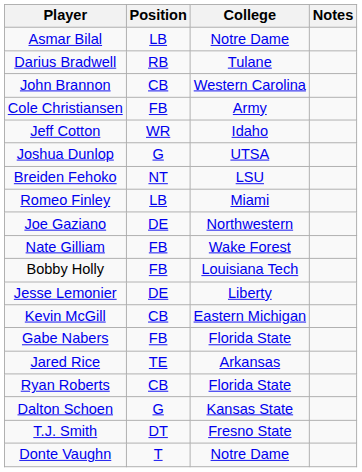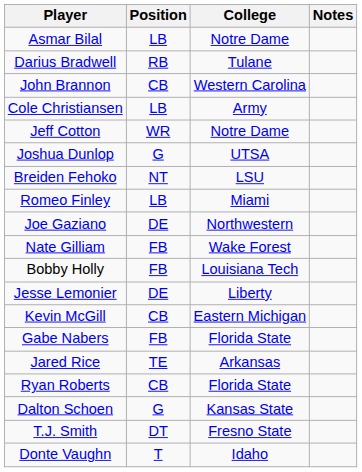(158, 108) FB -> (158, 108) LB
(250, 131) Idaho -> (250, 131) Notre Dame
(250, 454) Notre Dame -> (250, 454) Idaho
